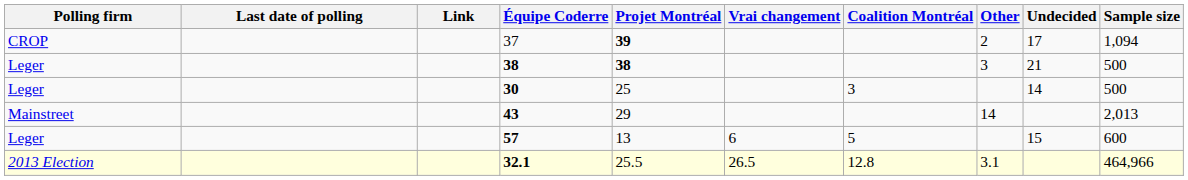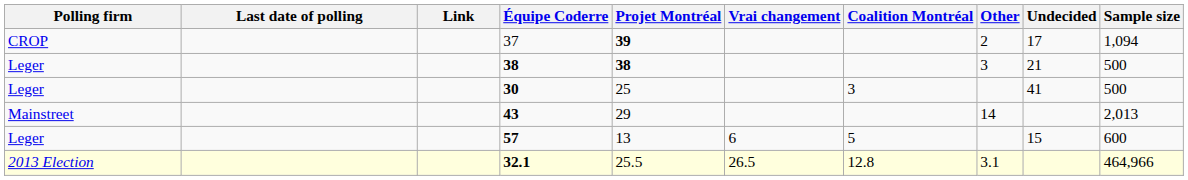(1034, 89) 14 -> (1034, 89) 41
